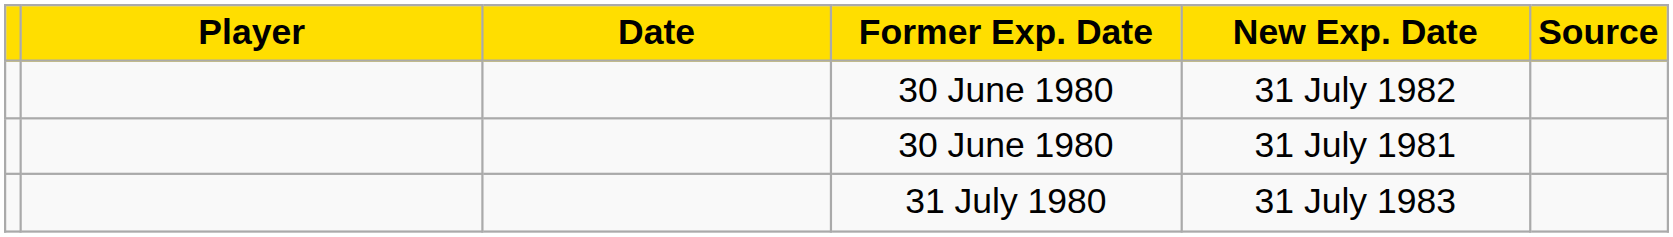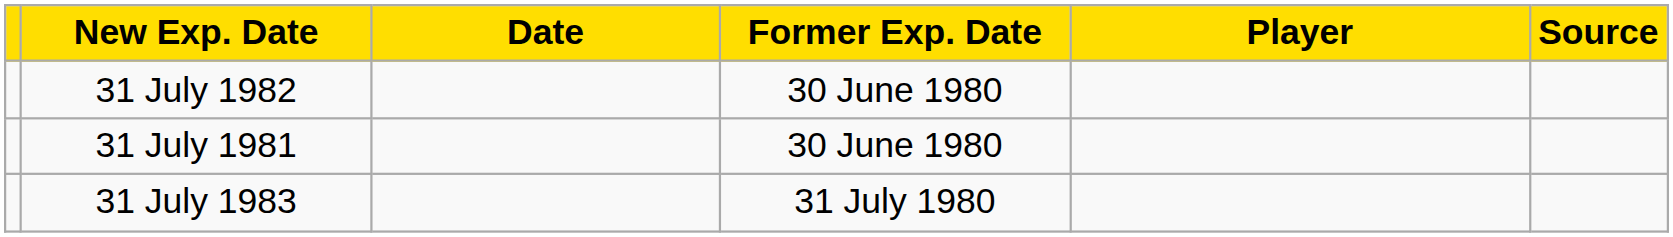columns swapped: (252, 32) <-> (1355, 32)
